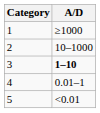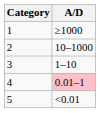(66, 64) bold -> (66, 64) normal
(70, 82) no background -> (70, 82) pink background
